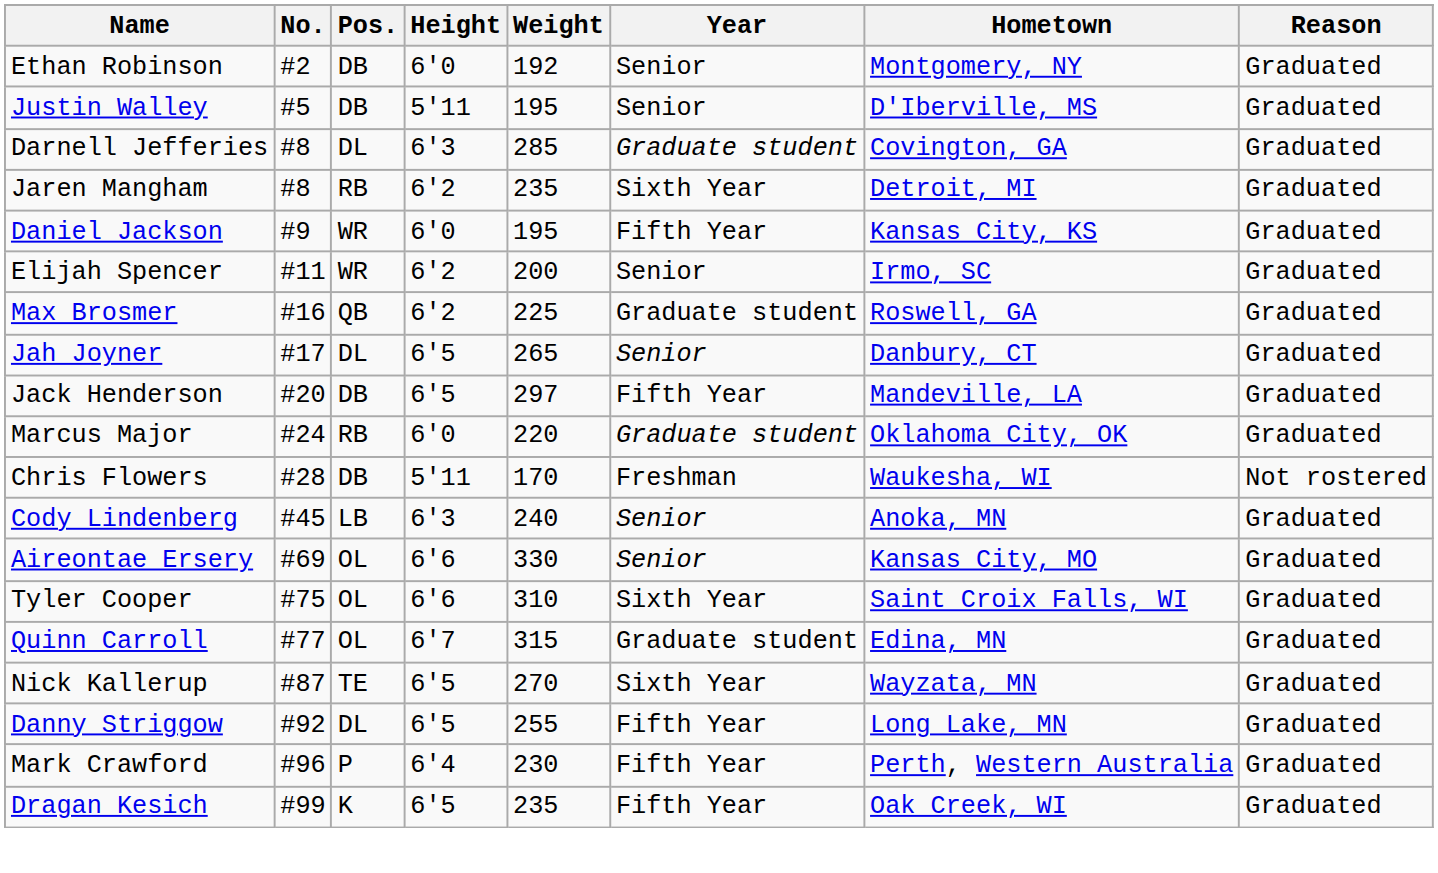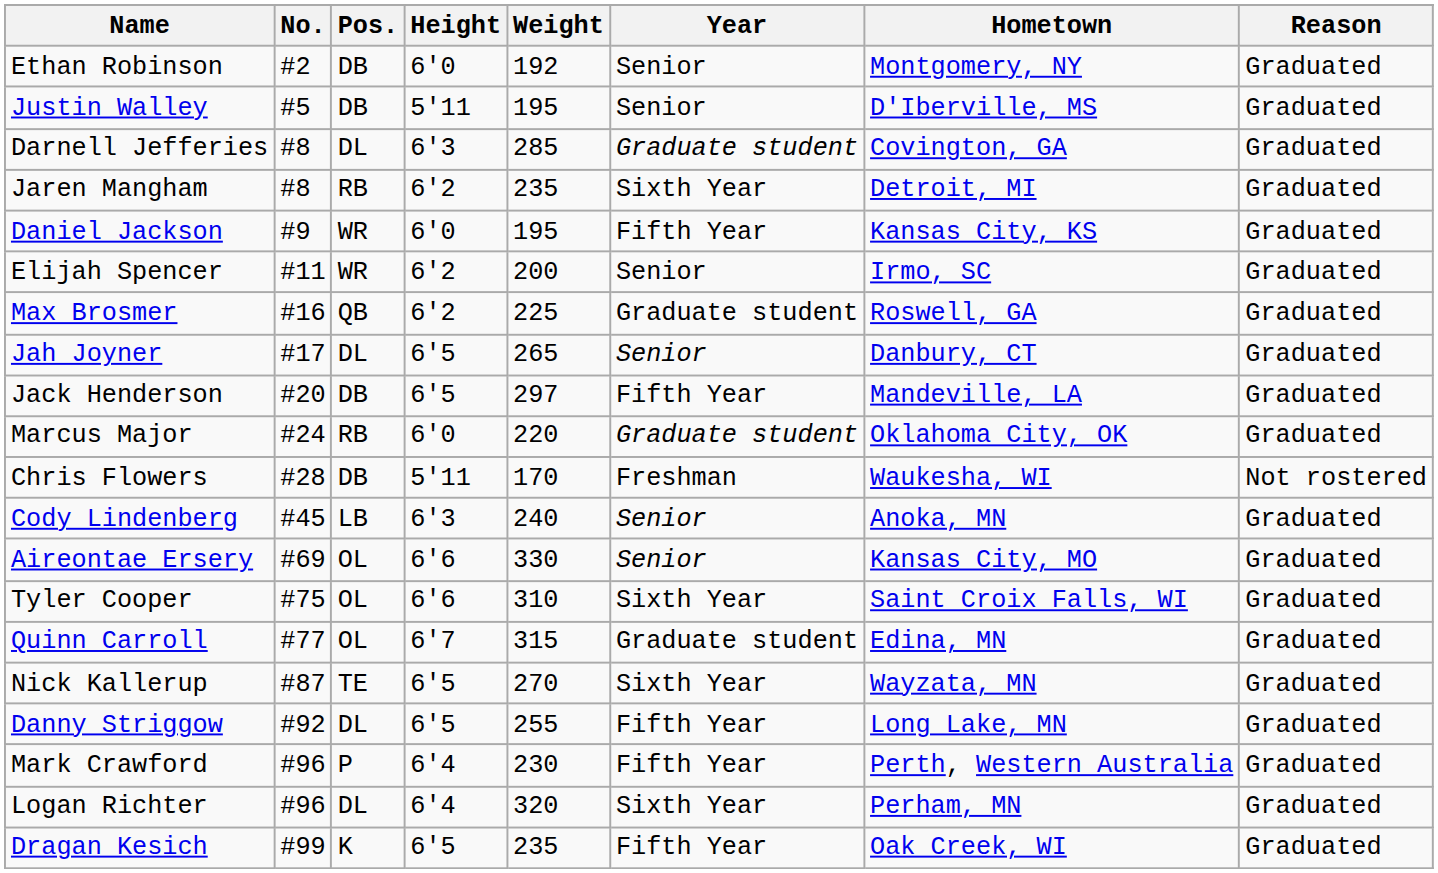+ row: (109, 806)
